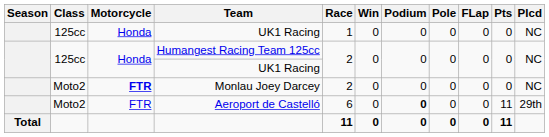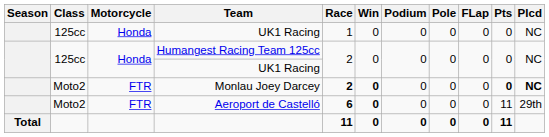(140, 86) bold -> (140, 86) normal
(349, 86) normal -> (349, 86) bold
(376, 86) normal -> (376, 86) bold
(509, 86) normal -> (509, 86) bold
(534, 86) normal -> (534, 86) bold
(349, 104) normal -> (349, 104) bold
(376, 104) normal -> (376, 104) bold
(423, 104) bold -> (423, 104) normal
